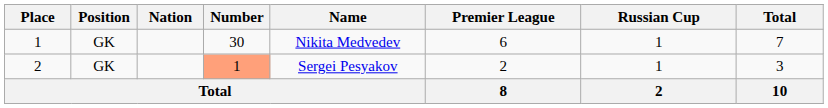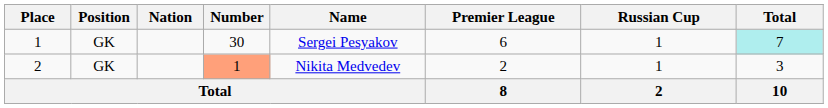(348, 41) Nikita Medvedev -> (348, 41) Sergei Pesyakov
(780, 41) no background -> (780, 41) paleturquoise background
(348, 66) Sergei Pesyakov -> (348, 66) Nikita Medvedev
